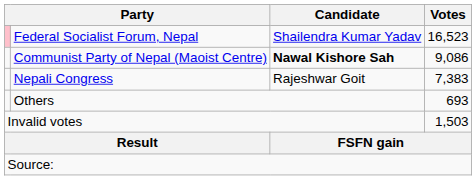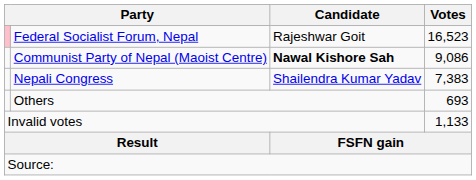(347, 36) Shailendra Kumar Yadav -> (319, 36) Rajeshwar Goit
(319, 79) Rajeshwar Goit -> (347, 79) Shailendra Kumar Yadav
(452, 121) 1,503 -> (452, 121) 1,133
